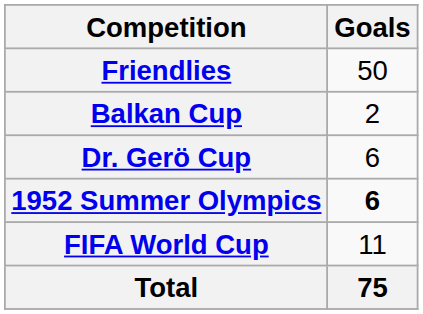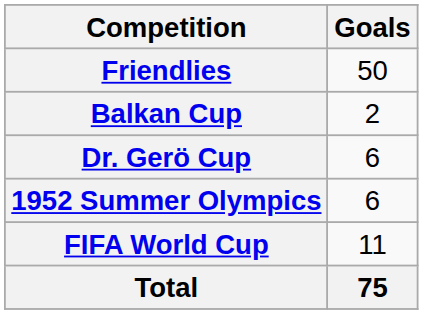(372, 201) bold -> (372, 201) normal
